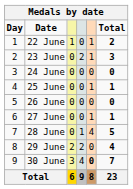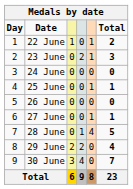(91, 162) bold -> (91, 162) normal
